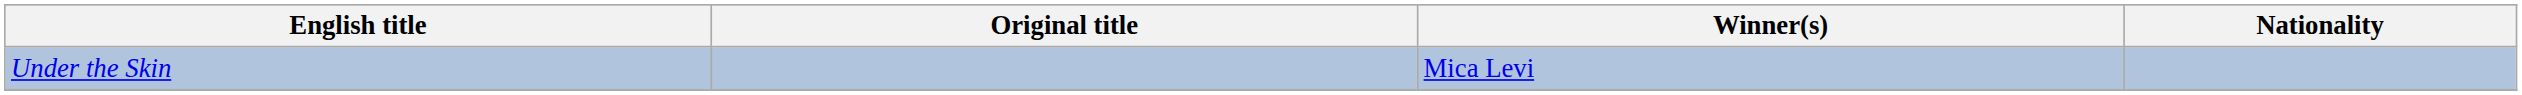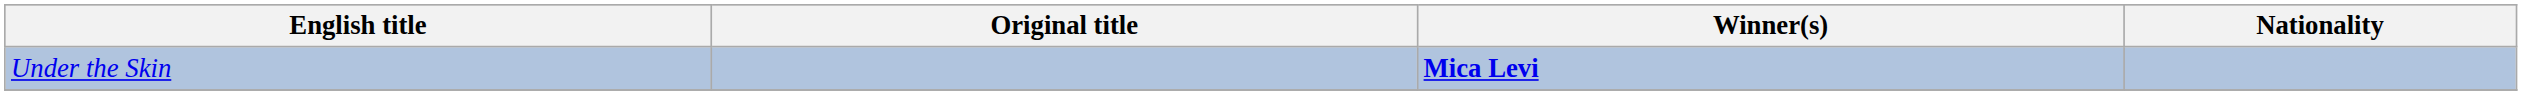(1479, 68) normal -> (1481, 68) bold
